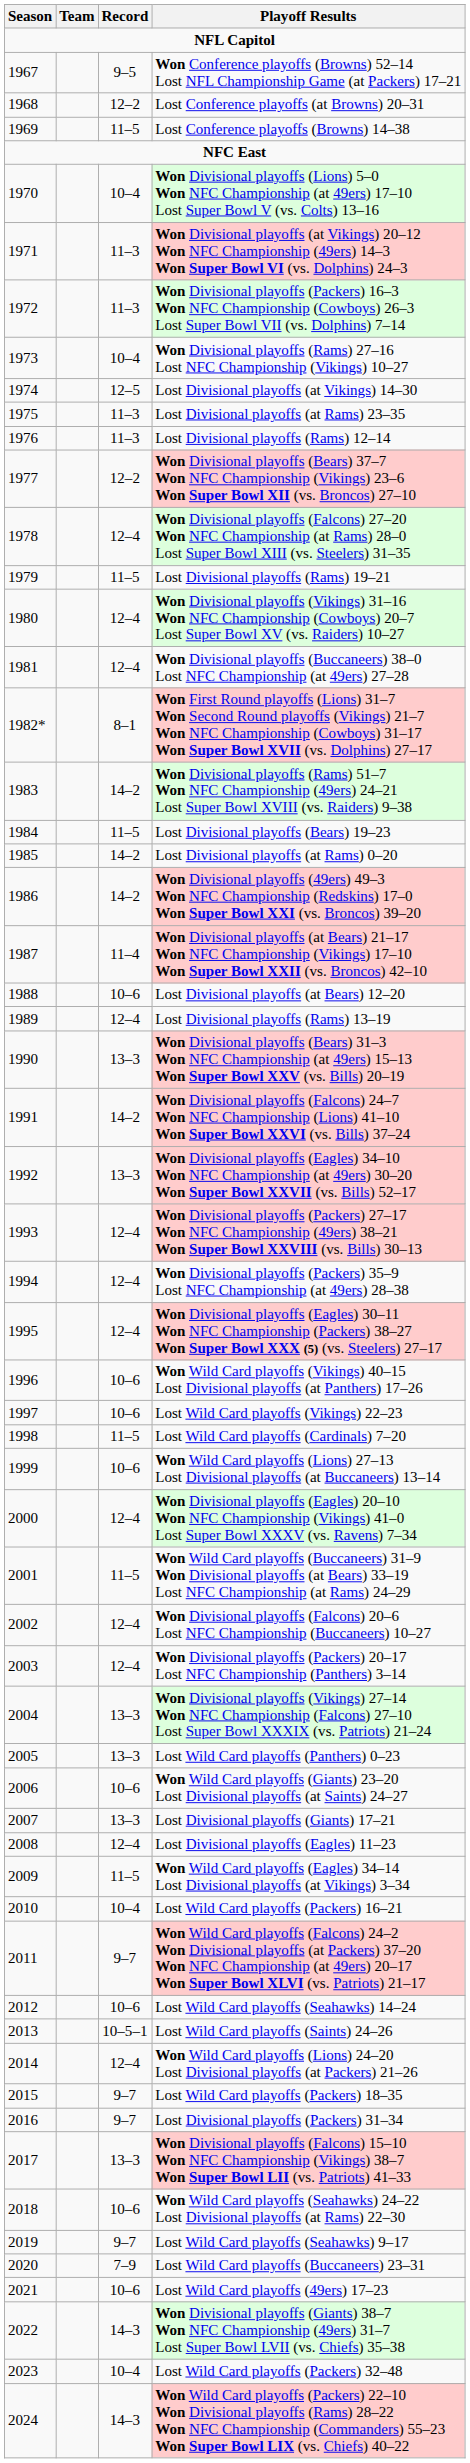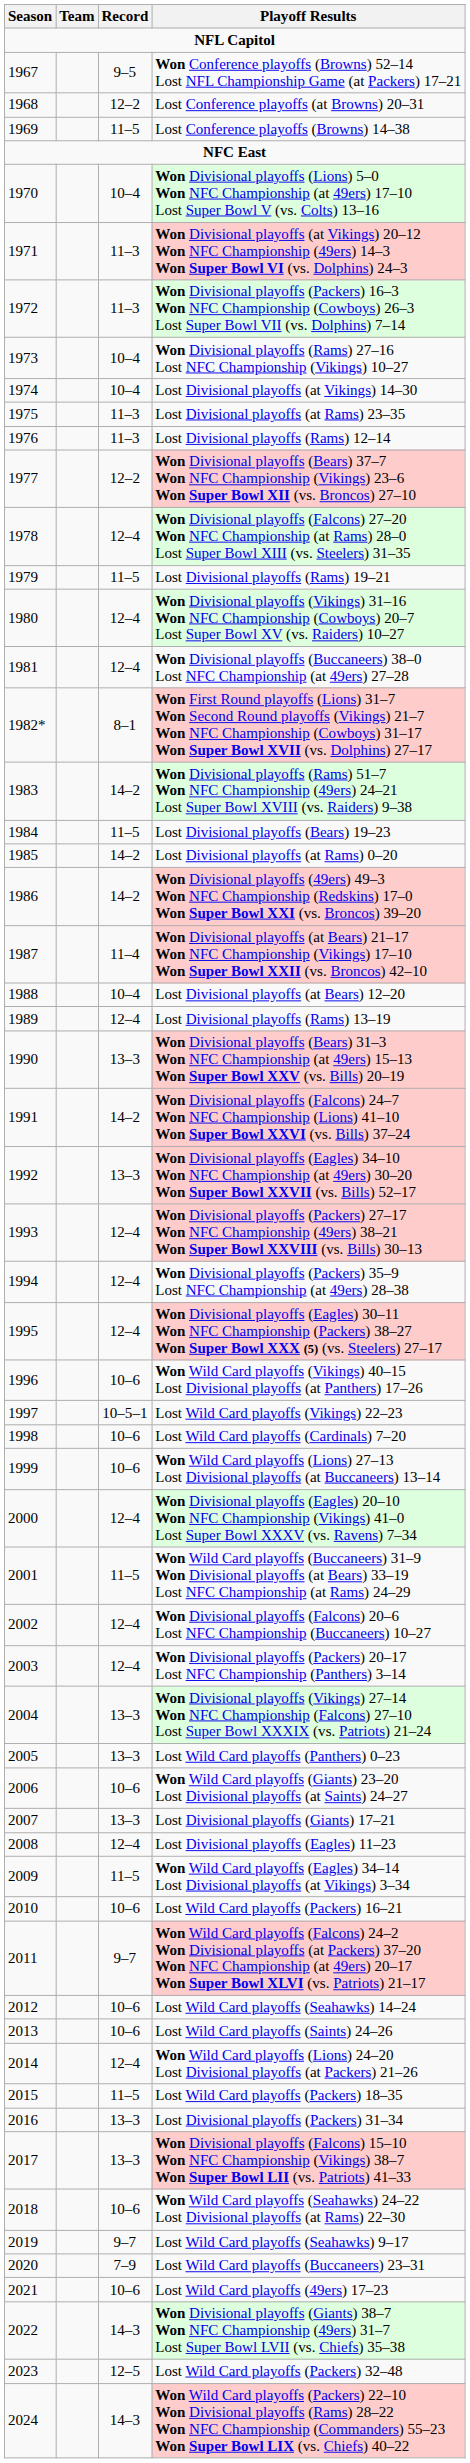(125, 390) 12–5 -> (125, 390) 10–4
(125, 994) 10–6 -> (125, 994) 10–4
(125, 1412) 10–6 -> (125, 1412) 10–5–1
(125, 1436) 11–5 -> (125, 1436) 10–6
(125, 1908) 10–4 -> (125, 1908) 10–6
(125, 2031) 10–5–1 -> (125, 2031) 10–6
(125, 2095) 9–7 -> (125, 2095) 11–5
(125, 2119) 9–7 -> (125, 2119) 13–3
(125, 2371) 10–4 -> (125, 2371) 12–5
